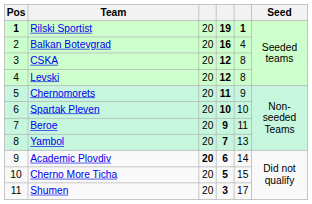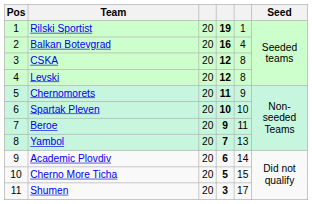(16, 28) bold -> (16, 28) normal
(243, 28) bold -> (243, 28) normal
(208, 158) bold -> (208, 158) normal
